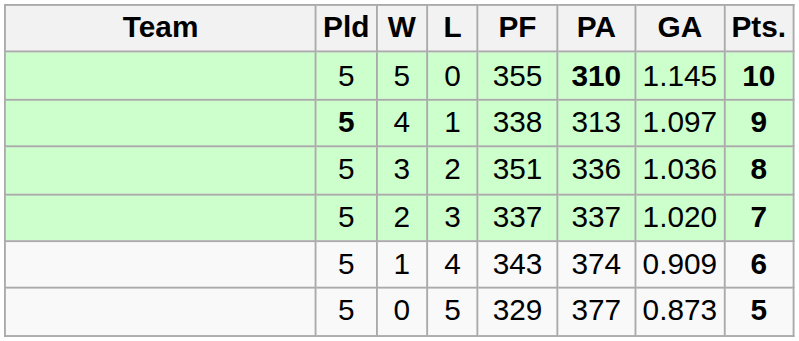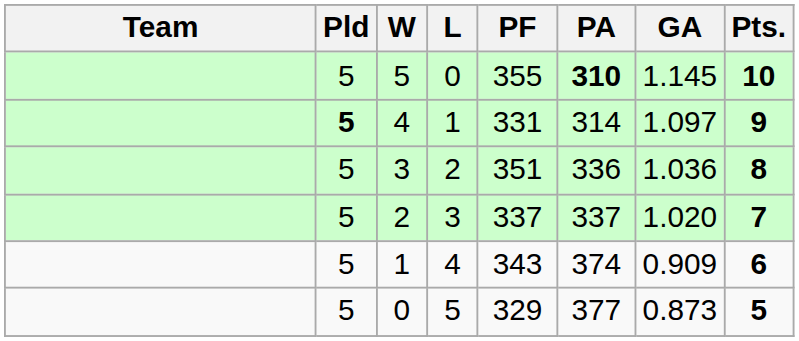(517, 122) 338 -> (517, 122) 331
(596, 122) 313 -> (596, 122) 314
